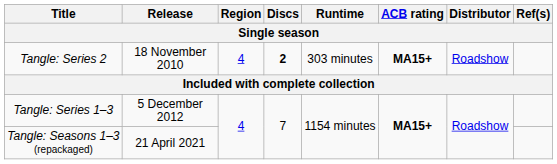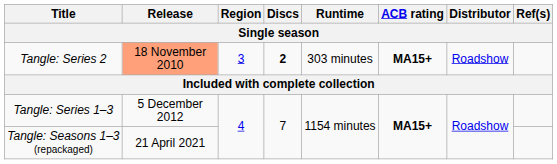(170, 58) no background -> (170, 58) lightsalmon background
(241, 58) 4 -> (241, 58) 3
